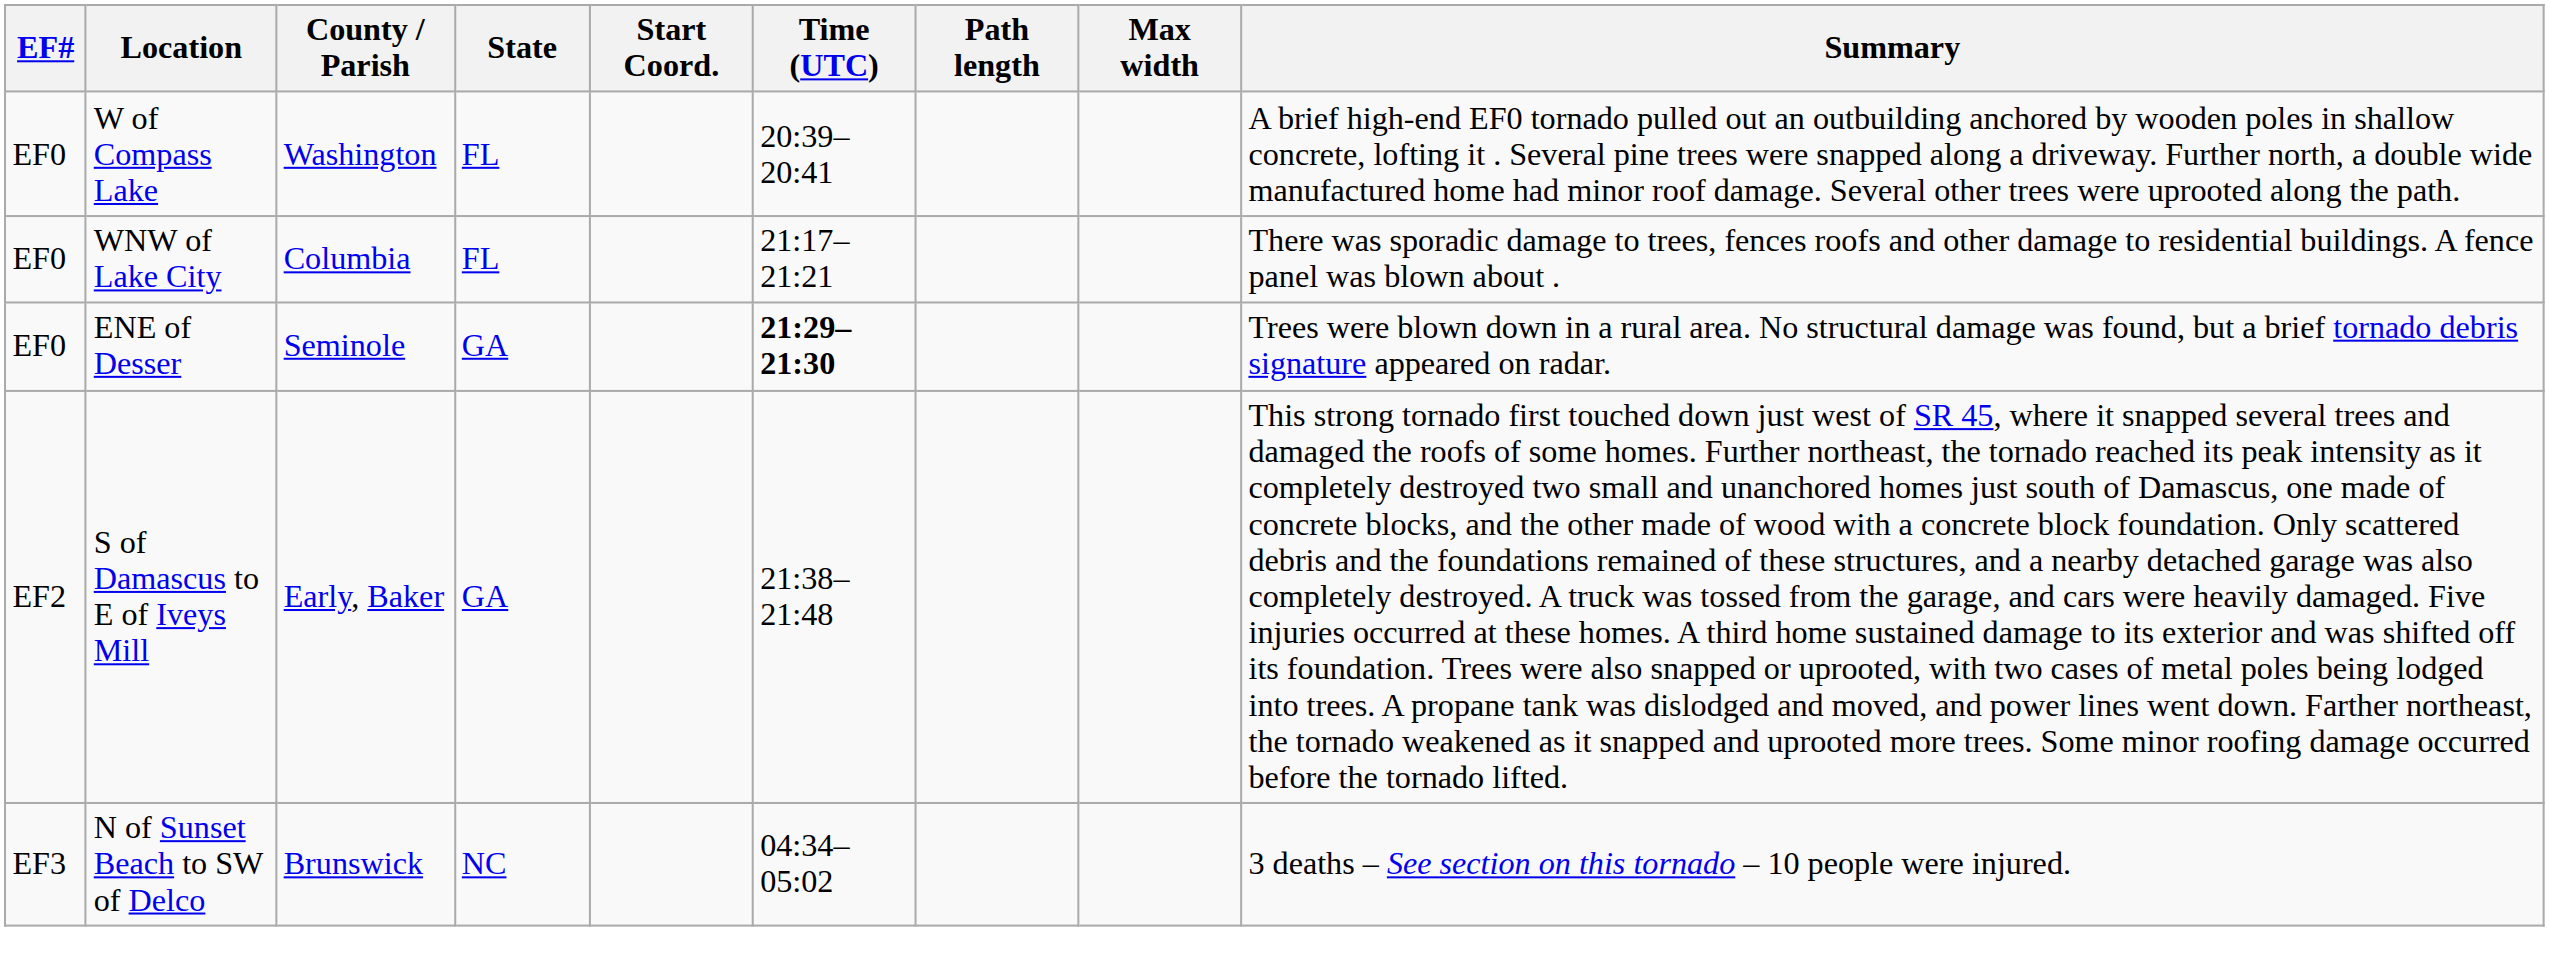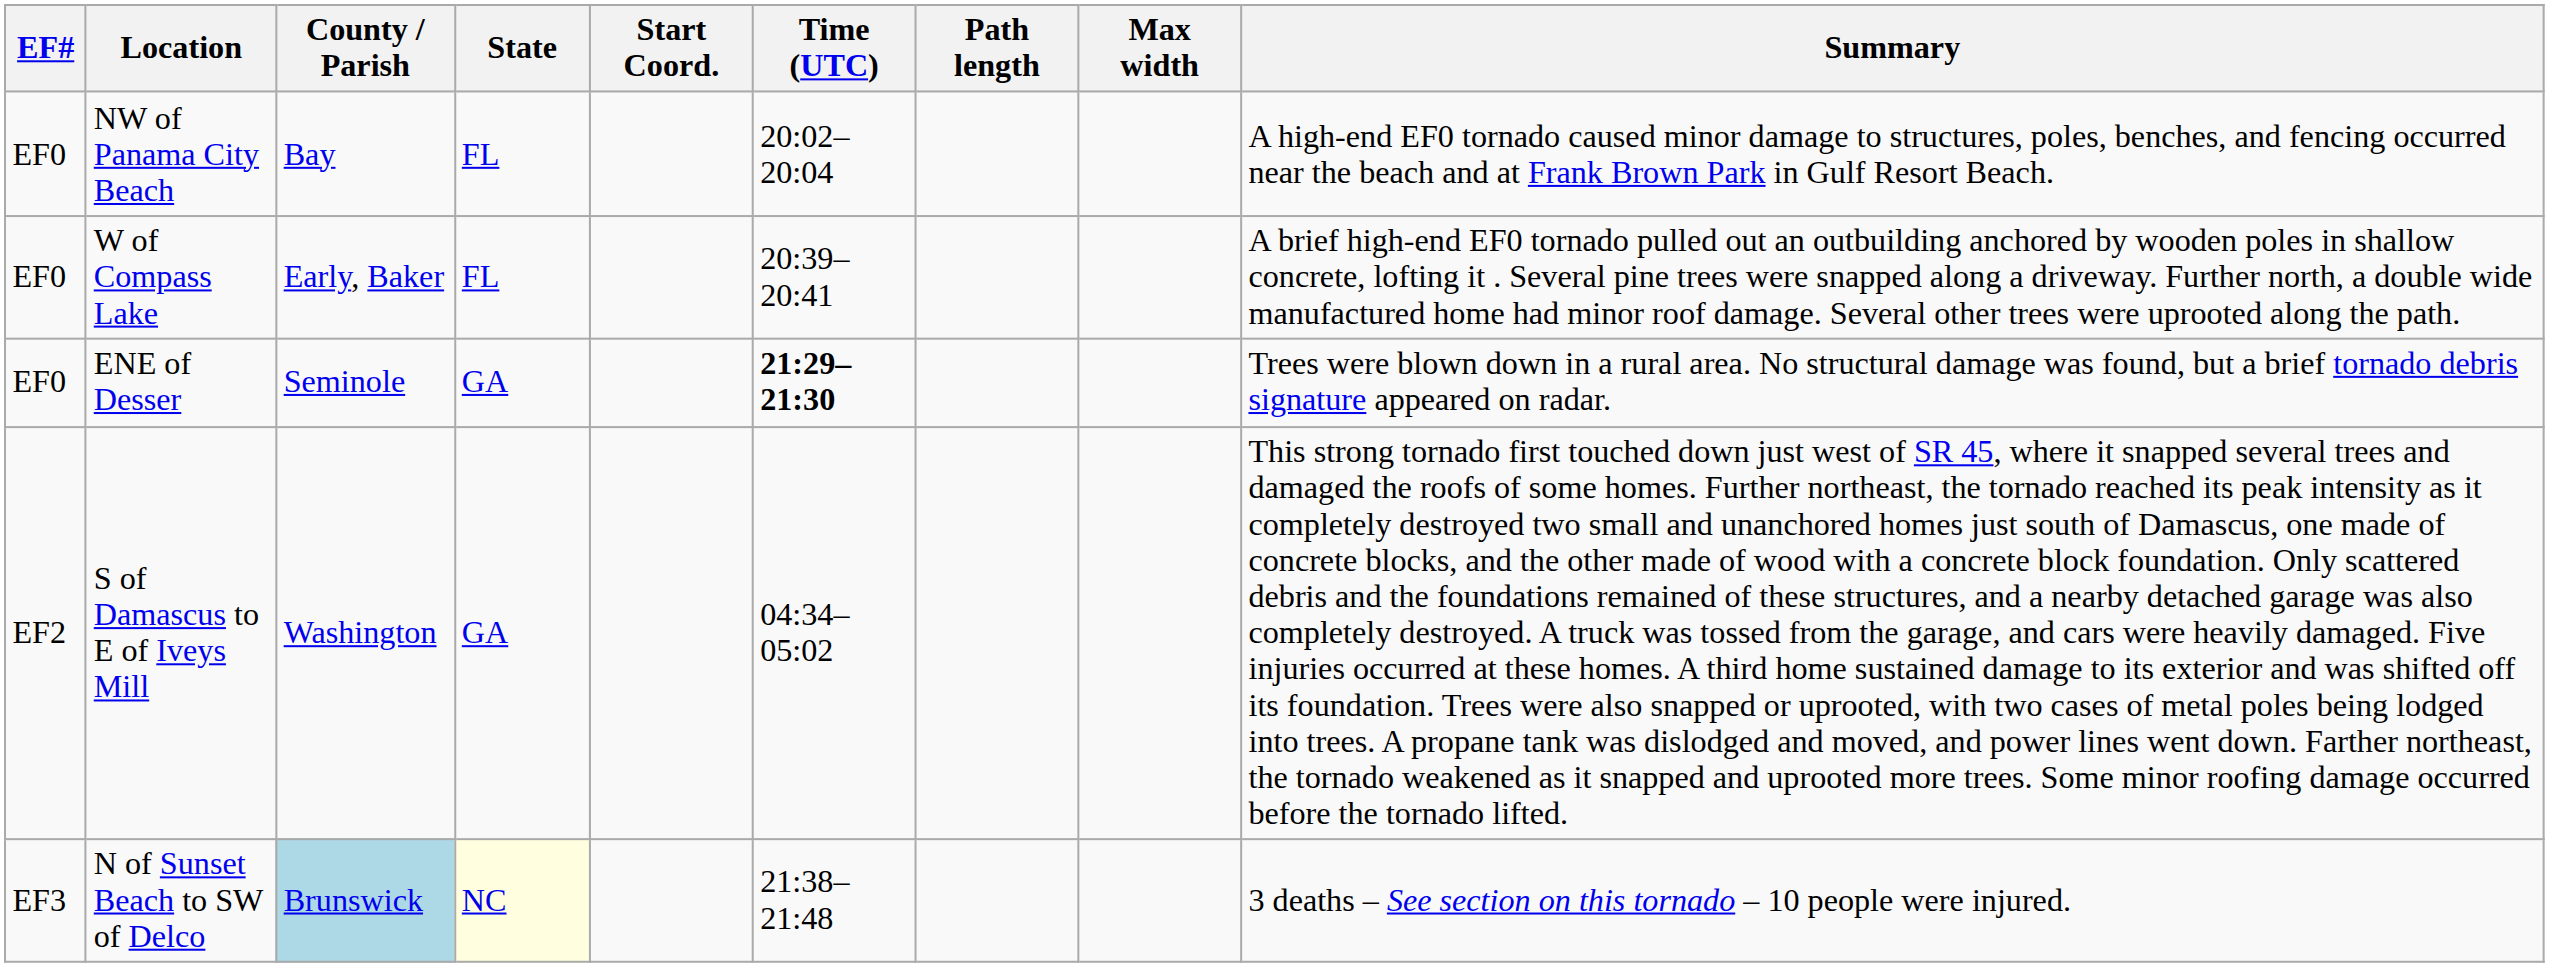+ row: (176, 153)
(360, 153) Washington -> (364, 276) Early, Baker
- row: (158, 258)
(364, 595) Early, Baker -> (360, 631) Washington
(805, 595) 21:38–21:48 -> (805, 631) 04:34–05:02
(353, 863) no background -> (353, 900) lightblue background
(484, 863) no background -> (484, 900) lightyellow background
(805, 863) 04:34–05:02 -> (805, 900) 21:38–21:48
